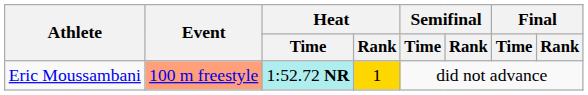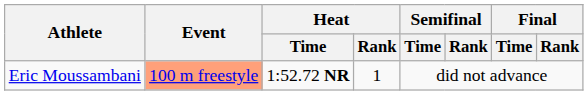(308, 75) paleturquoise background -> (308, 75) no background
(377, 75) gold background -> (377, 75) no background
